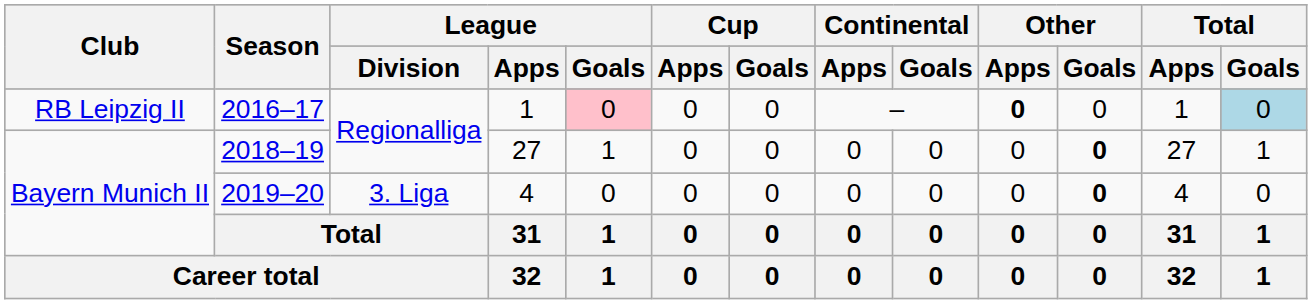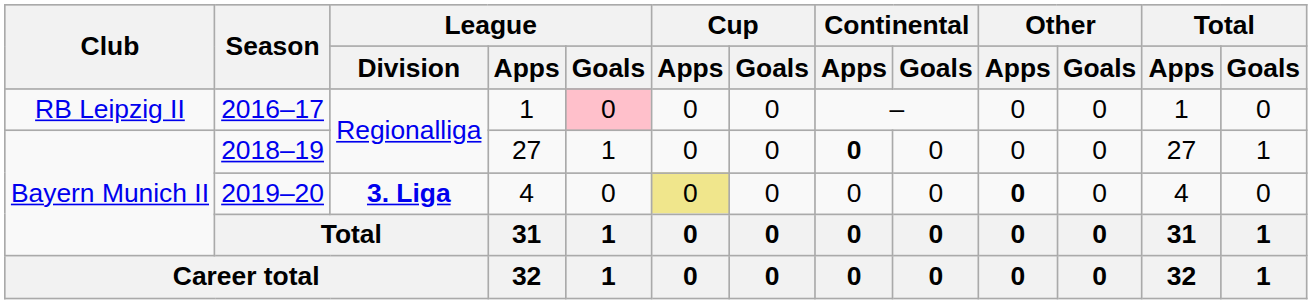(1018, 109) bold -> (1018, 109) normal
(1263, 109) lightblue background -> (1263, 109) no background
(854, 151) normal -> (854, 151) bold
(1100, 151) bold -> (1100, 151) normal
(409, 192) normal -> (409, 192) bold
(690, 192) no background -> (690, 192) khaki background
(1018, 192) normal -> (1018, 192) bold
(1100, 192) bold -> (1100, 192) normal
